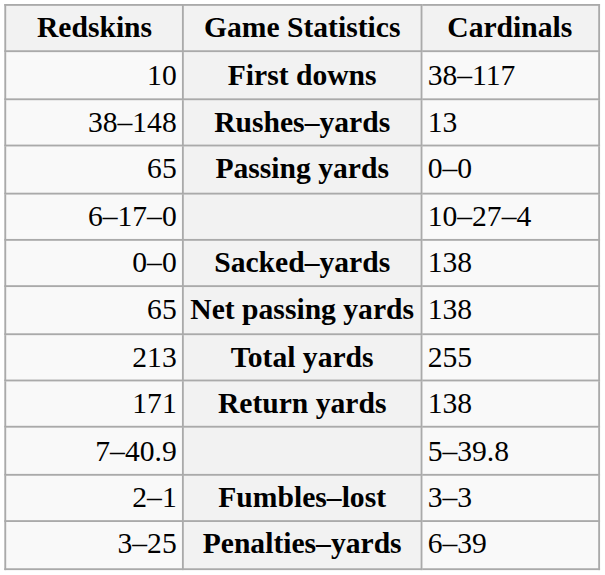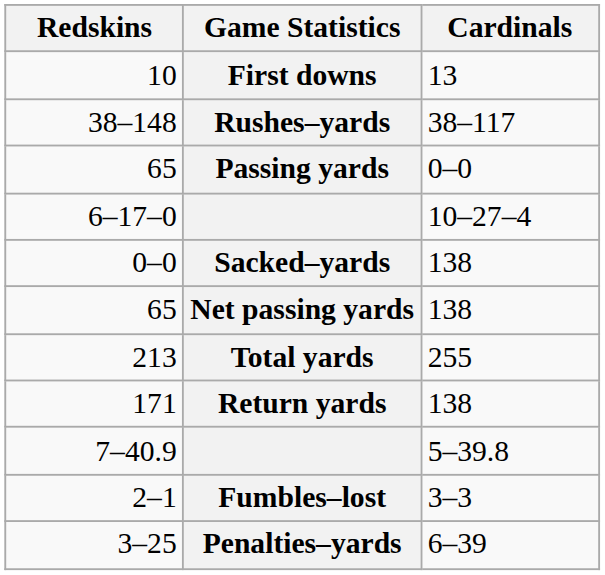(472, 74) 38–117 -> (442, 74) 13
(442, 121) 13 -> (472, 121) 38–117
